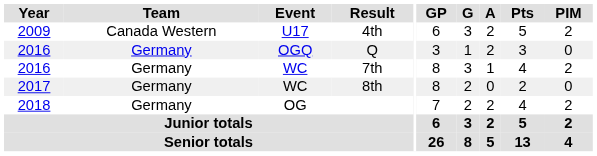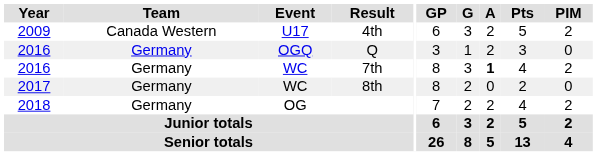(490, 68) normal -> (490, 68) bold
